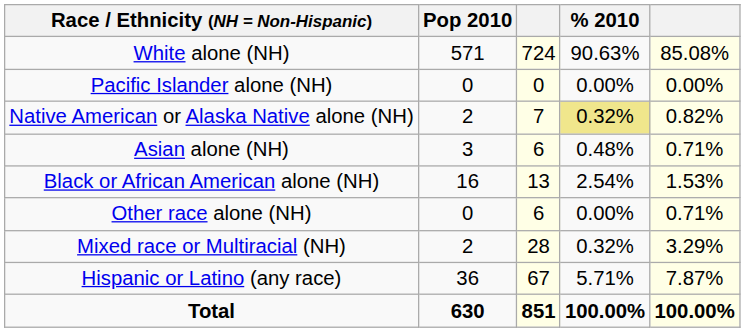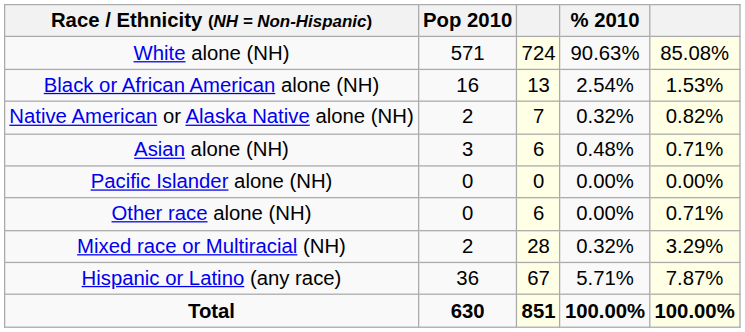rows swapped: (211, 181) <-> (211, 85)
(605, 117) khaki background -> (605, 117) no background
